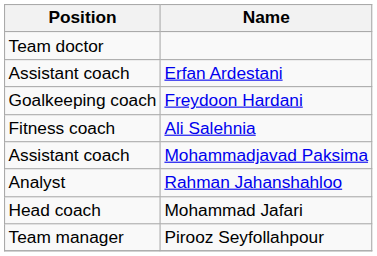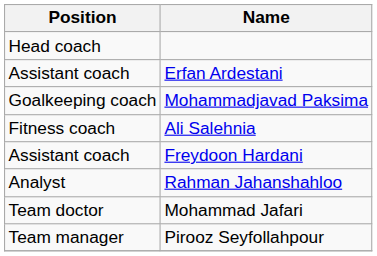(56, 45) Team doctor -> (55, 45) Head coach
(234, 100) Freydoon Hardani -> (266, 100) Mohammadjavad Paksima
(266, 155) Mohammadjavad Paksima -> (234, 155) Freydoon Hardani
(55, 210) Head coach -> (56, 210) Team doctor
